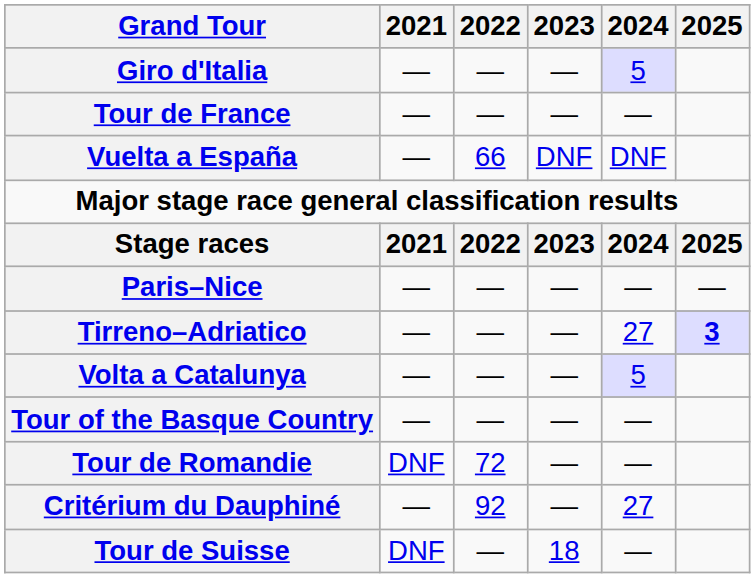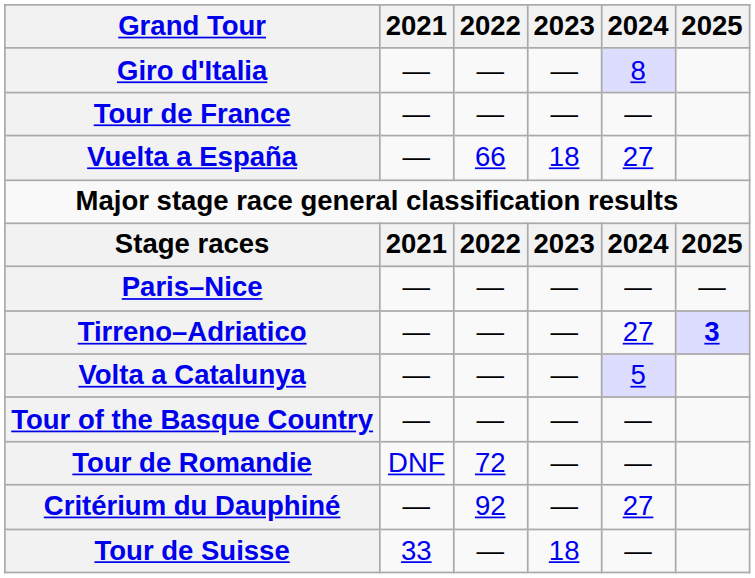(638, 69) 5 -> (638, 69) 8
(564, 157) DNF -> (564, 157) 18
(638, 157) DNF -> (638, 157) 27
(416, 550) DNF -> (416, 550) 33
